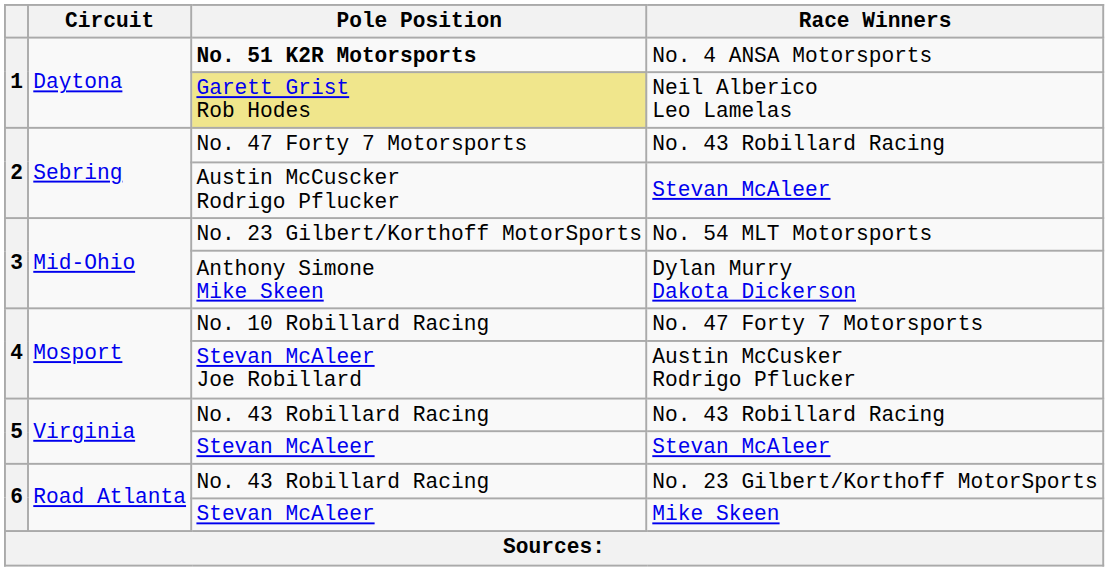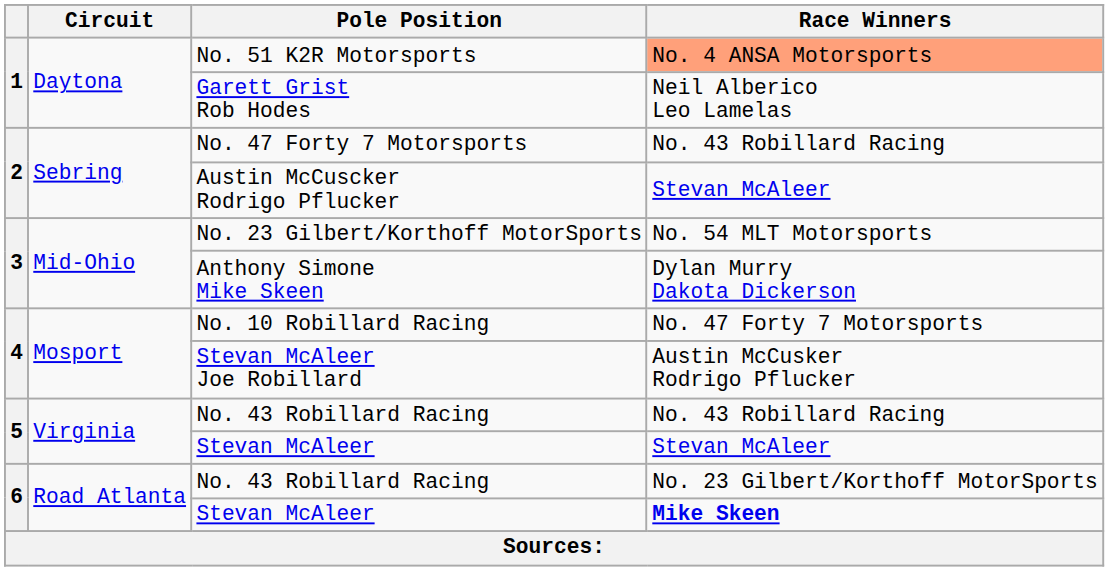(336, 55) bold -> (336, 55) normal
(792, 55) no background -> (792, 55) lightsalmon background
(273, 100) khaki background -> (273, 100) no background
(716, 515) normal -> (716, 515) bold
